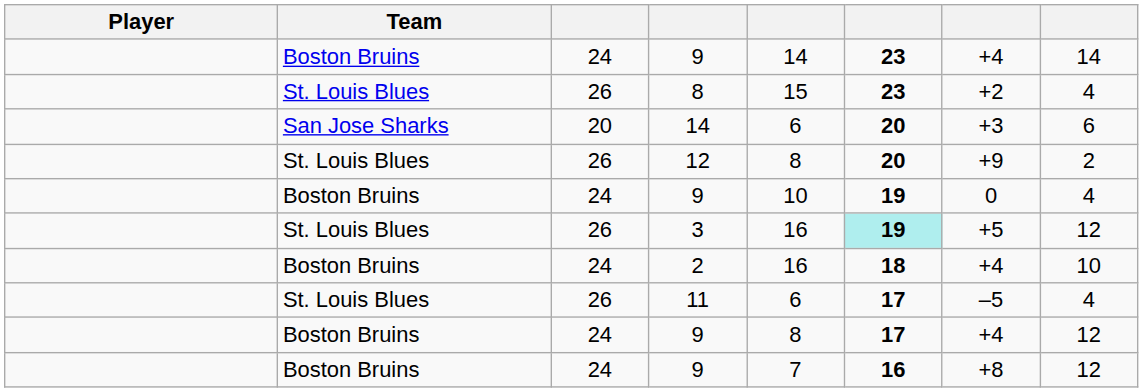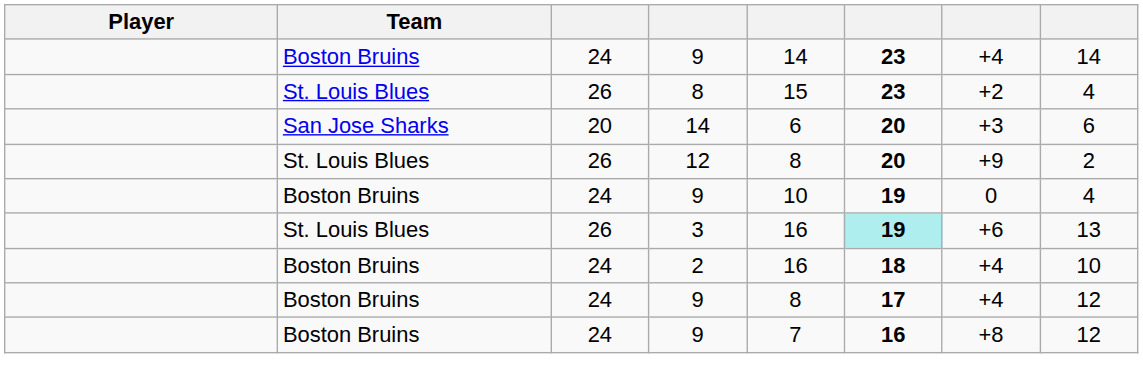(991, 230) +5 -> (991, 230) +6
(1089, 230) 12 -> (1089, 230) 13
- row: (356, 299)
